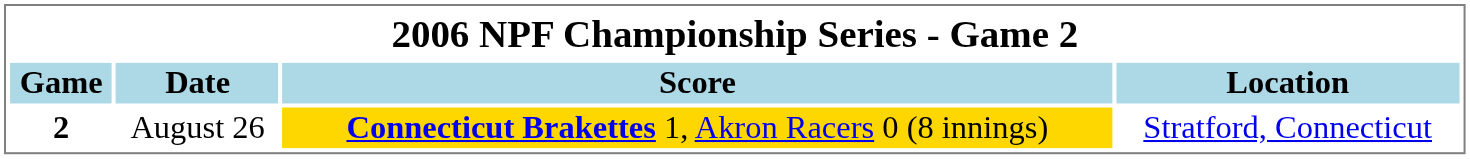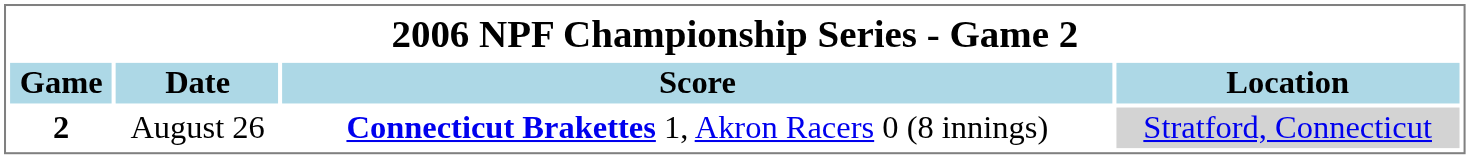(697, 127) gold background -> (697, 127) no background
(1288, 127) no background -> (1288, 127) lightgrey background
